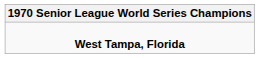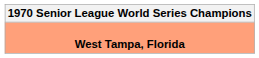(130, 44) no background -> (130, 44) lightsalmon background
